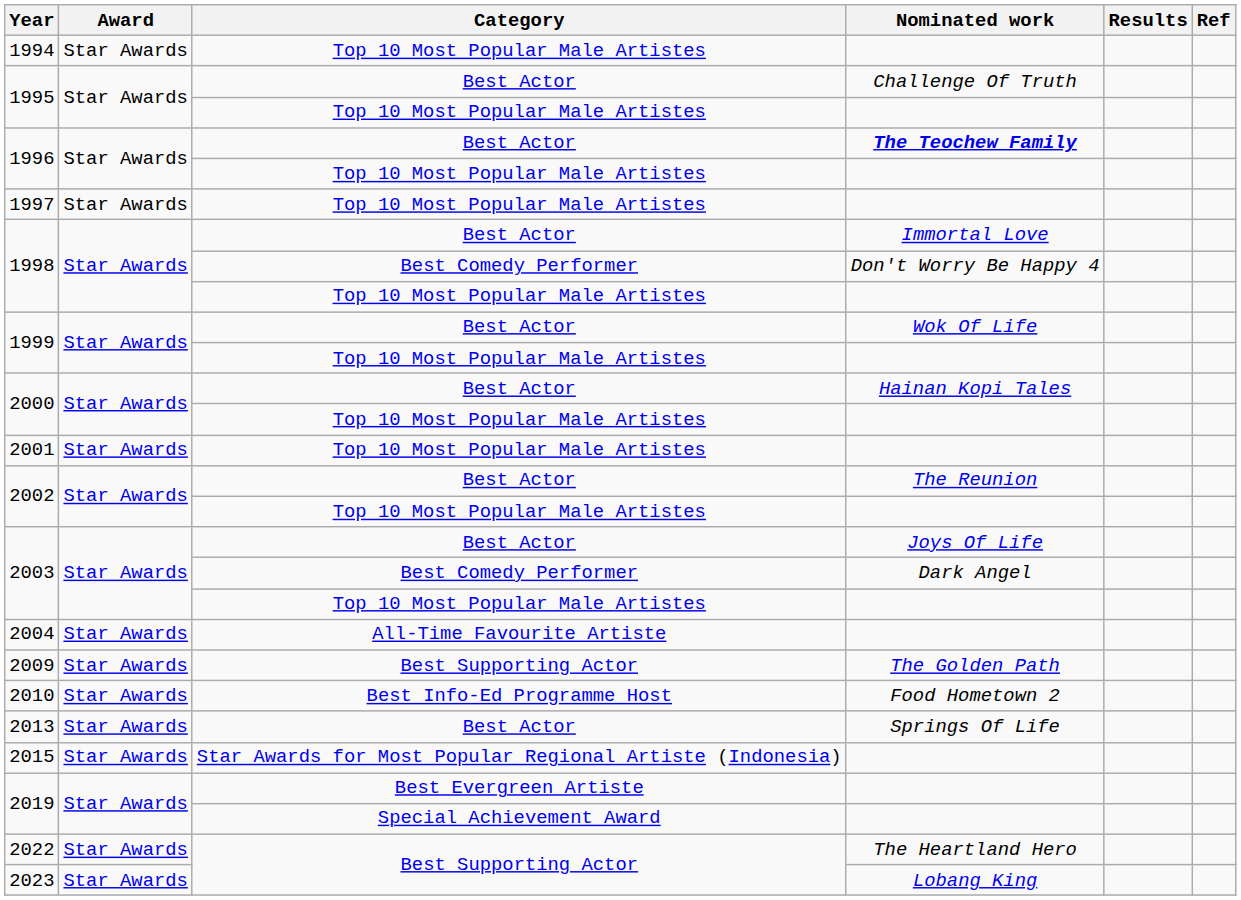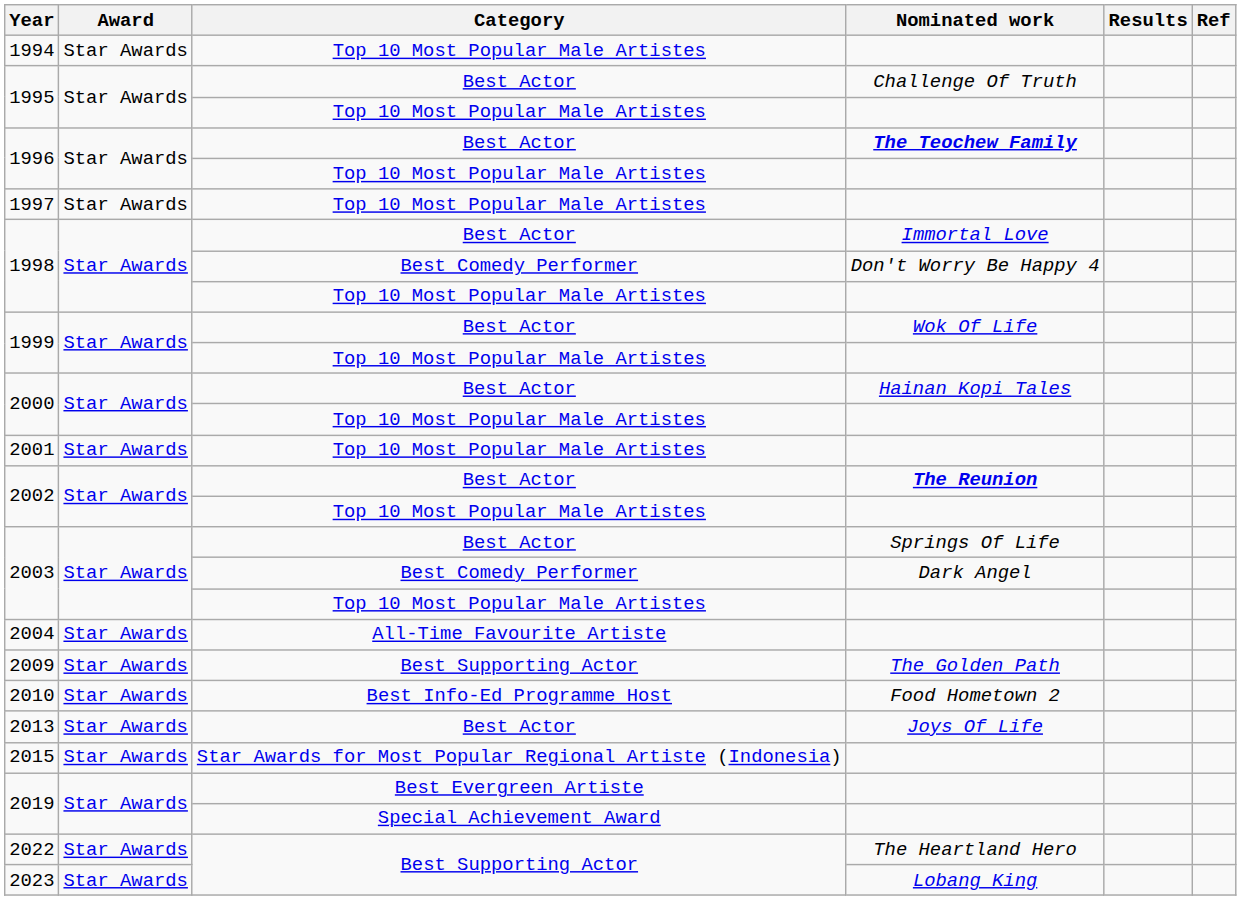(975, 481) normal -> (975, 481) bold
(975, 542) Joys Of Life -> (975, 542) Springs Of Life
(975, 727) Springs Of Life -> (975, 727) Joys Of Life
